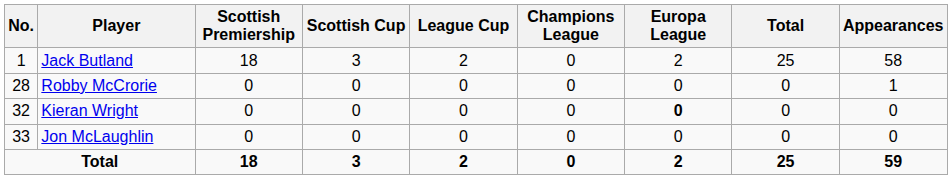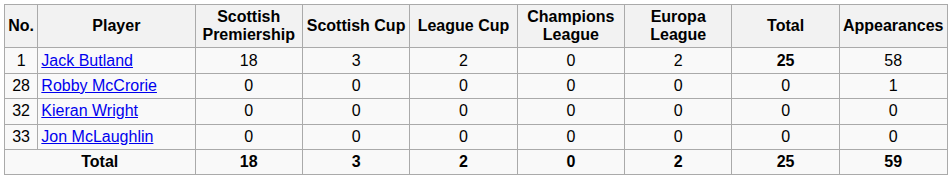(786, 60) normal -> (786, 60) bold
(678, 111) bold -> (678, 111) normal
